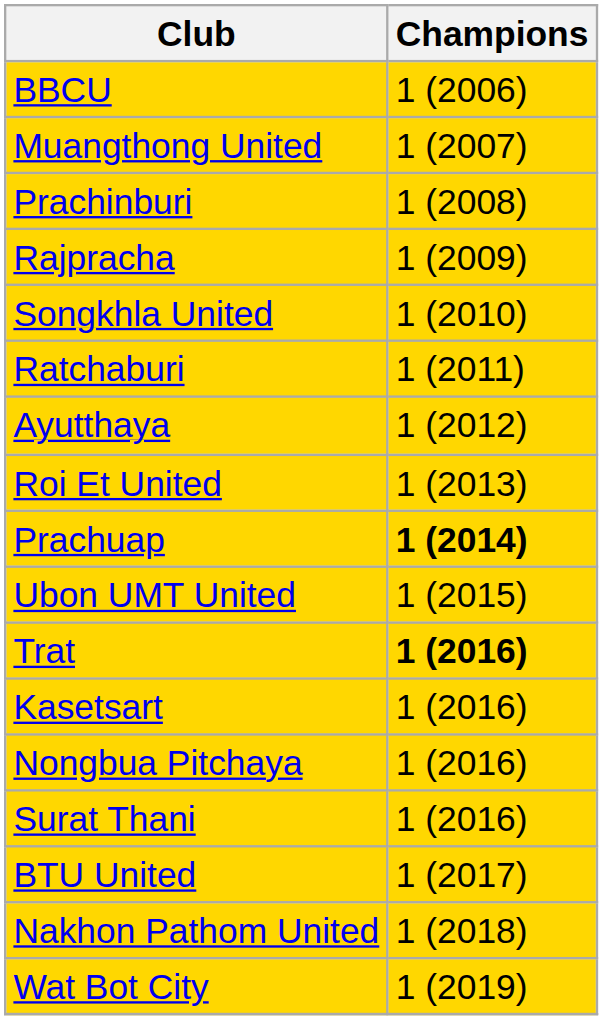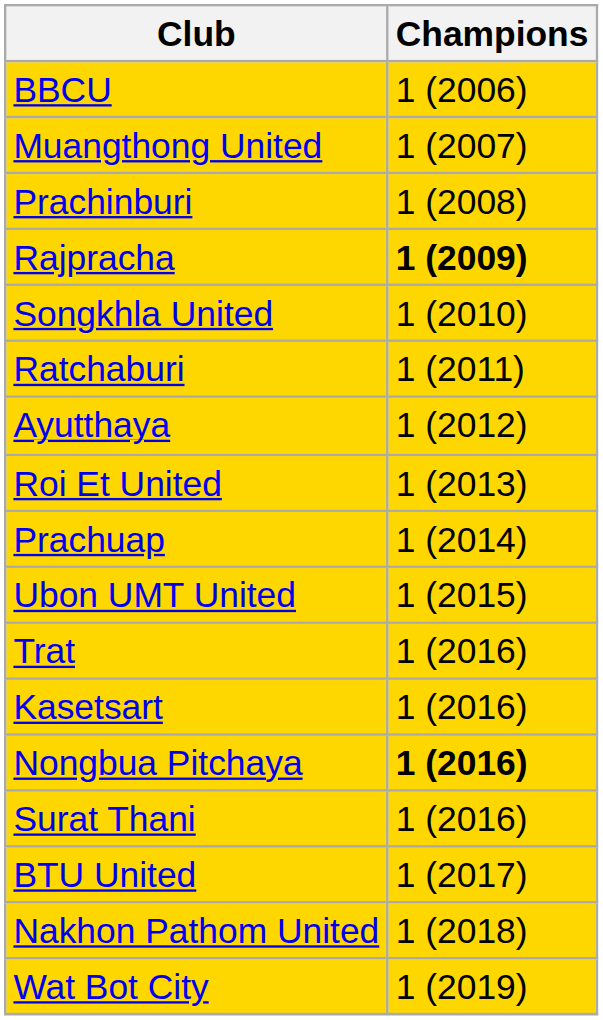(462, 258) normal -> (462, 258) bold
(462, 538) bold -> (462, 538) normal
(462, 650) bold -> (462, 650) normal
(462, 762) normal -> (462, 762) bold
